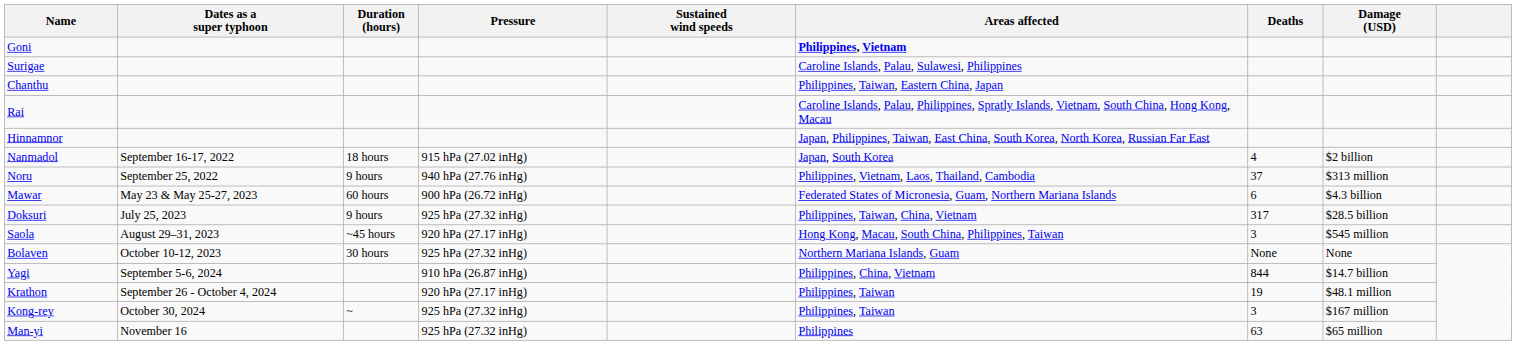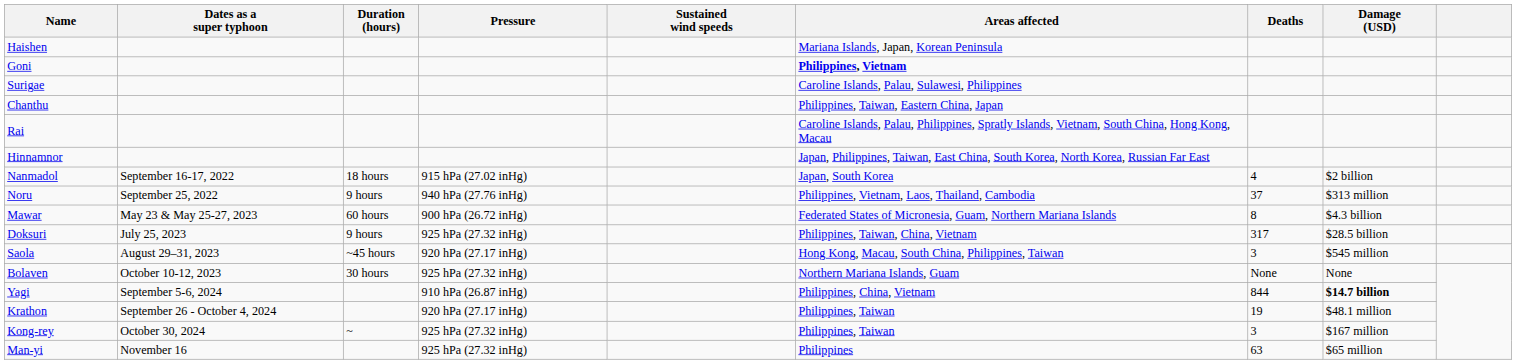+ row: (27, 47)
(1254, 195) 6 -> (1254, 215) 8
(1357, 272) normal -> (1358, 292) bold
